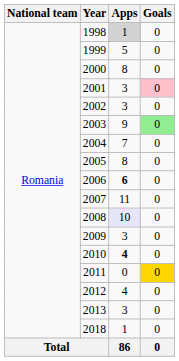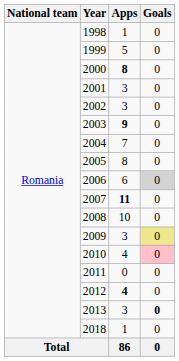(125, 32) lightgrey background -> (125, 32) no background
(125, 69) normal -> (125, 69) bold
(157, 87) pink background -> (157, 87) no background
(125, 124) normal -> (125, 124) bold
(157, 124) lightgreen background -> (157, 124) no background
(125, 180) bold -> (125, 180) normal
(157, 180) no background -> (157, 180) lightgrey background
(125, 198) normal -> (125, 198) bold
(125, 217) lavender background -> (125, 217) no background
(157, 236) no background -> (157, 236) khaki background
(125, 254) bold -> (125, 254) normal
(157, 254) no background -> (157, 254) pink background
(157, 273) gold background -> (157, 273) no background
(125, 291) normal -> (125, 291) bold
(157, 310) normal -> (157, 310) bold
